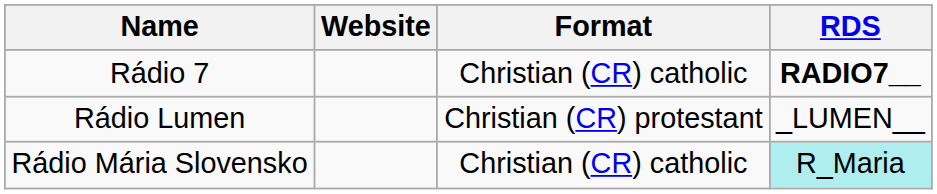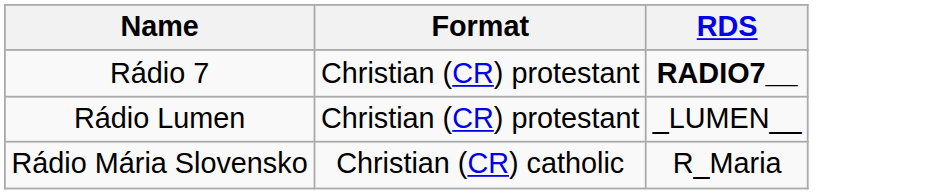- column: (376, 27)
(603, 73) Christian (CR) catholic -> (480, 73) Christian (CR) protestant
(850, 164) paleturquoise background -> (727, 164) no background
